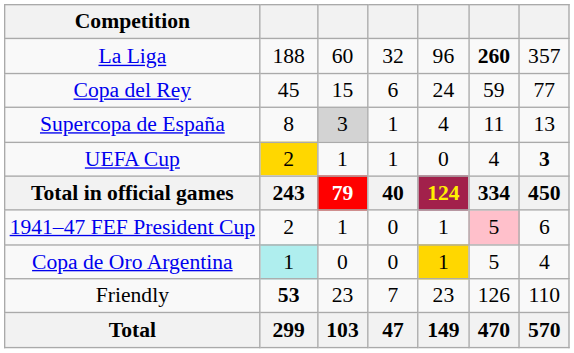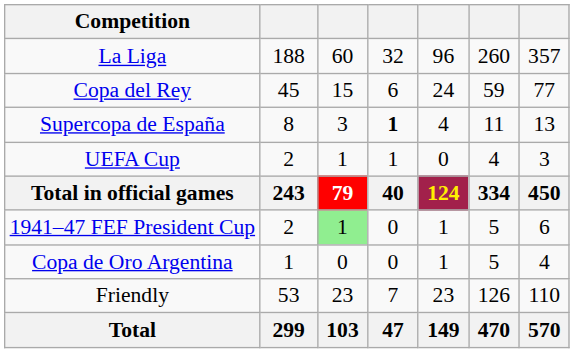(494, 55) bold -> (494, 55) normal
(342, 124) lightgrey background -> (342, 124) no background
(393, 124) normal -> (393, 124) bold
(289, 158) gold background -> (289, 158) no background
(544, 158) bold -> (544, 158) normal
(342, 227) no background -> (342, 227) lightgreen background
(494, 227) pink background -> (494, 227) no background
(289, 261) paleturquoise background -> (289, 261) no background
(443, 261) gold background -> (443, 261) no background
(289, 295) bold -> (289, 295) normal
